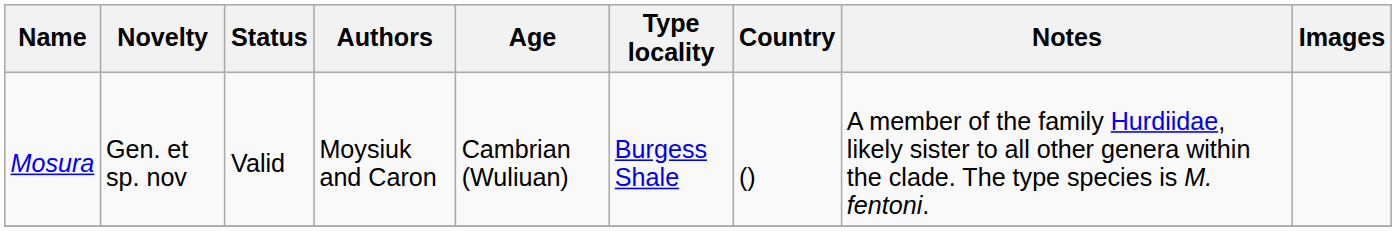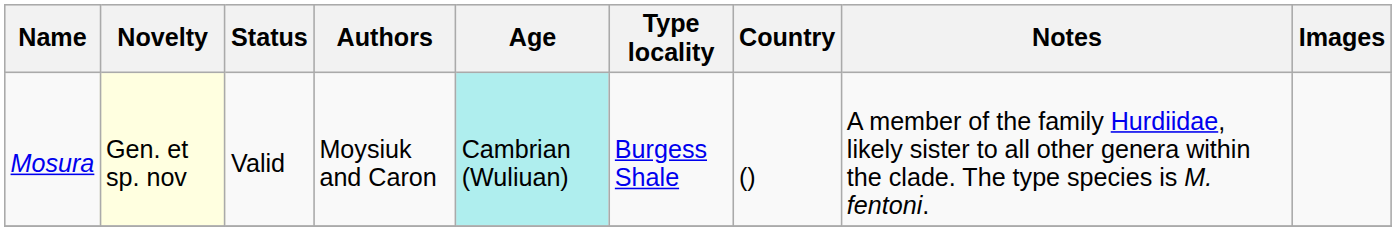(147, 163) no background -> (147, 163) lightyellow background
(516, 163) no background -> (516, 163) paleturquoise background
